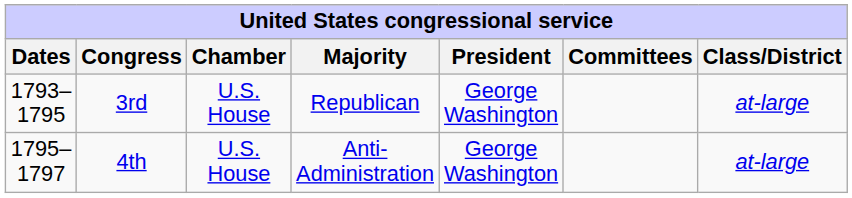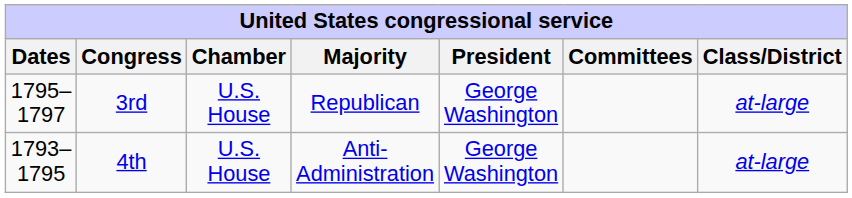(41, 103) 1793–1795 -> (41, 103) 1795–1797
(41, 162) 1795–1797 -> (41, 162) 1793–1795
